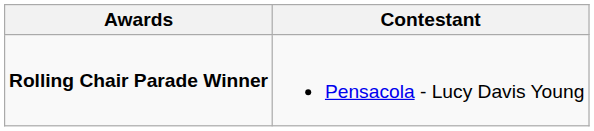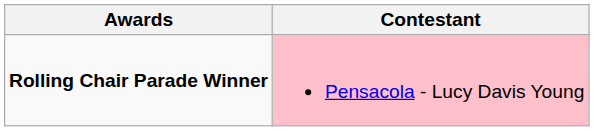(431, 91) no background -> (431, 91) pink background
